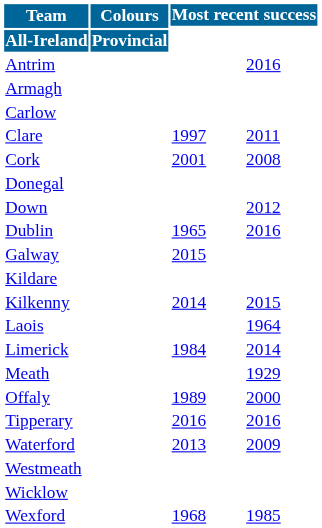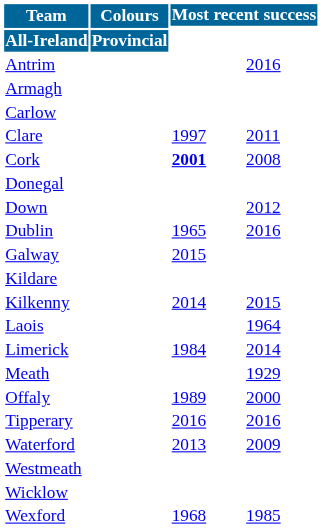(189, 159) normal -> (189, 159) bold
